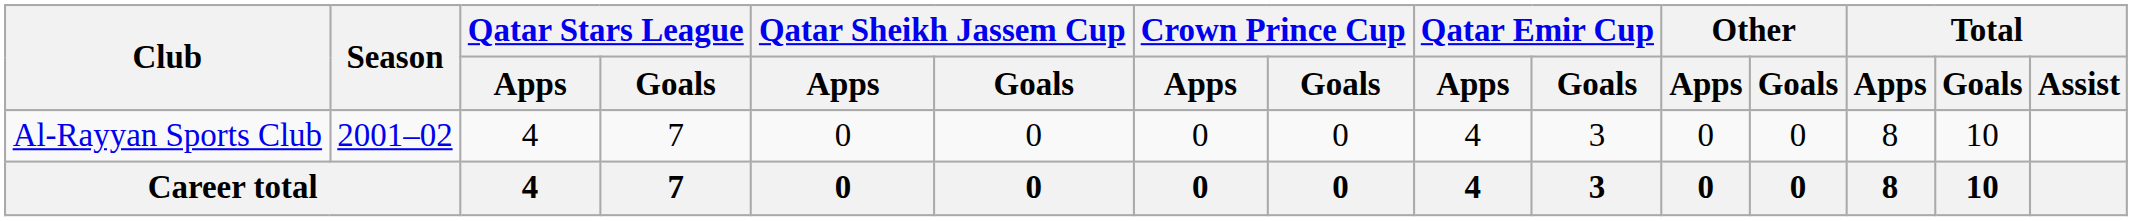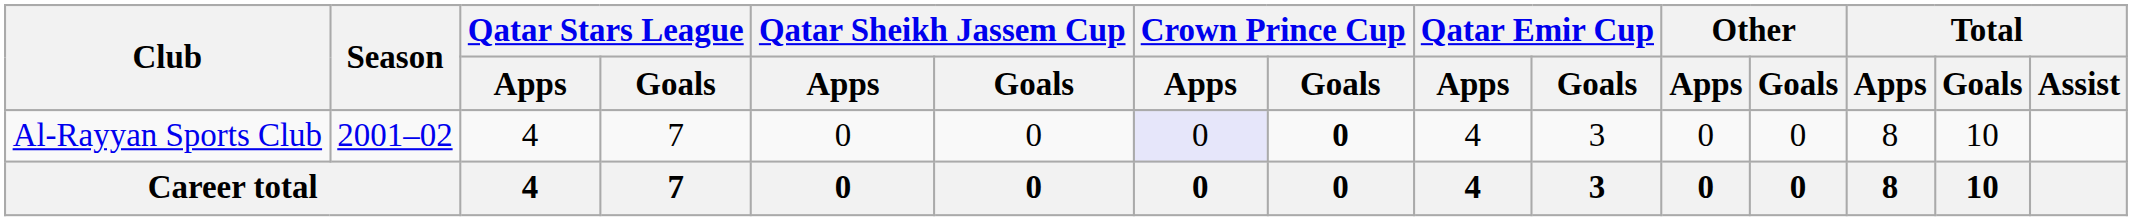(1200, 135) no background -> (1200, 135) lavender background
(1340, 135) normal -> (1340, 135) bold
